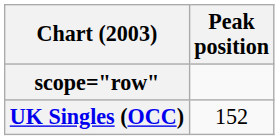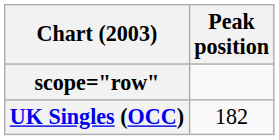(232, 116) 152 -> (232, 116) 182
